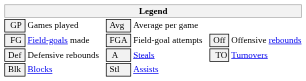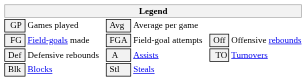(144, 55) Steals -> (146, 55) Assists
(146, 70) Assists -> (144, 70) Steals
